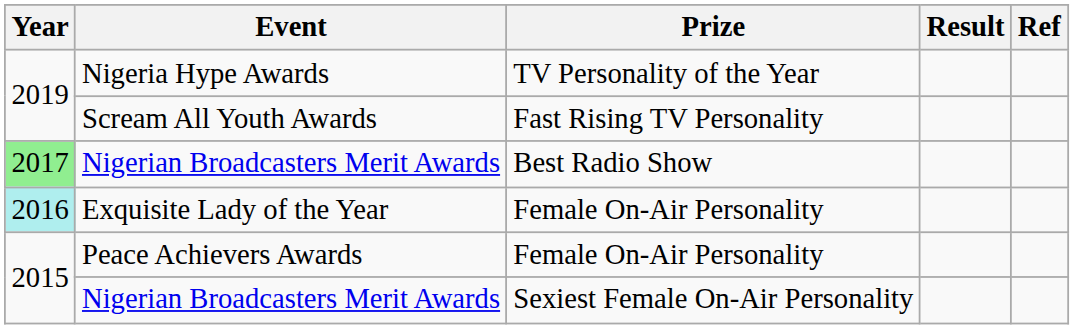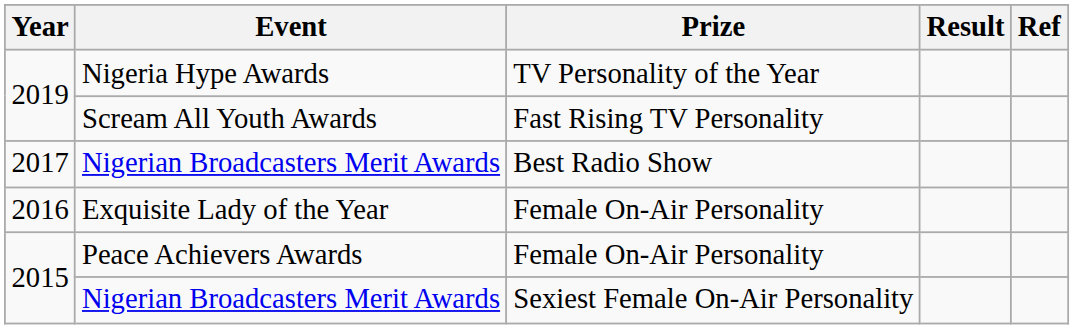(40, 163) lightgreen background -> (40, 163) no background
(40, 208) paleturquoise background -> (40, 208) no background
